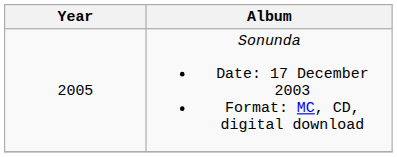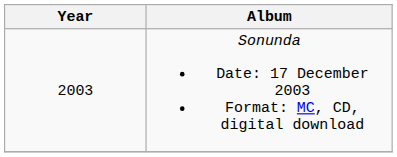(75, 91) 2005 -> (75, 91) 2003
